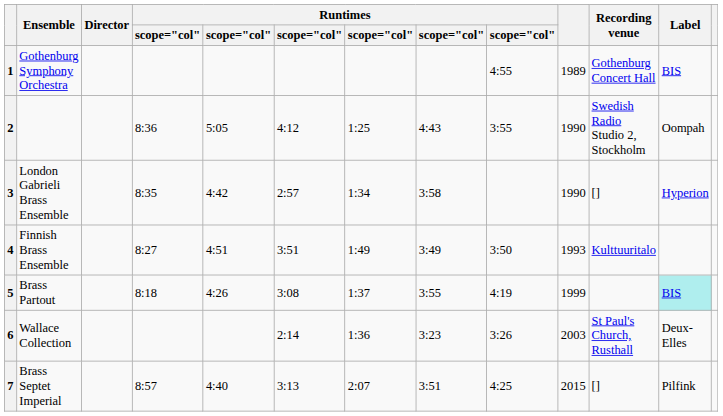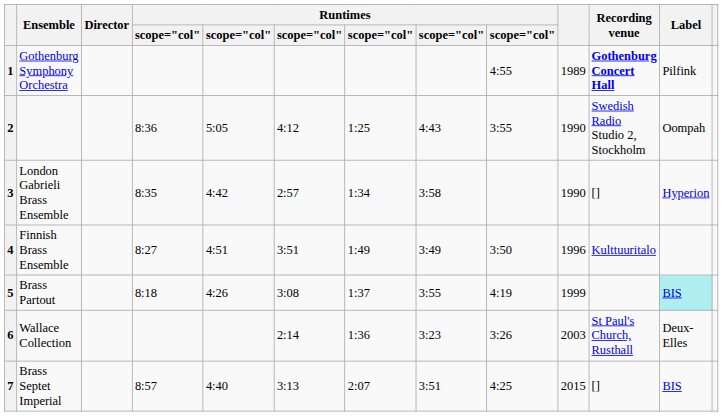(624, 70) normal -> (624, 70) bold
(671, 70) BIS -> (679, 70) Pilfink
(573, 250) 1993 -> (573, 250) 1996
(679, 386) Pilfink -> (672, 386) BIS
